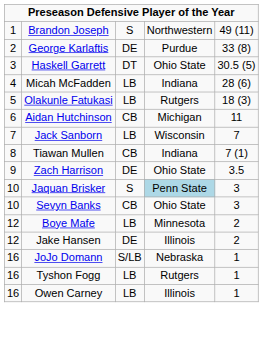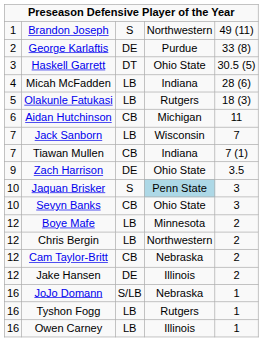(13, 153) 8 -> (13, 153) 7
+ row: (68, 240)
+ row: (68, 258)
